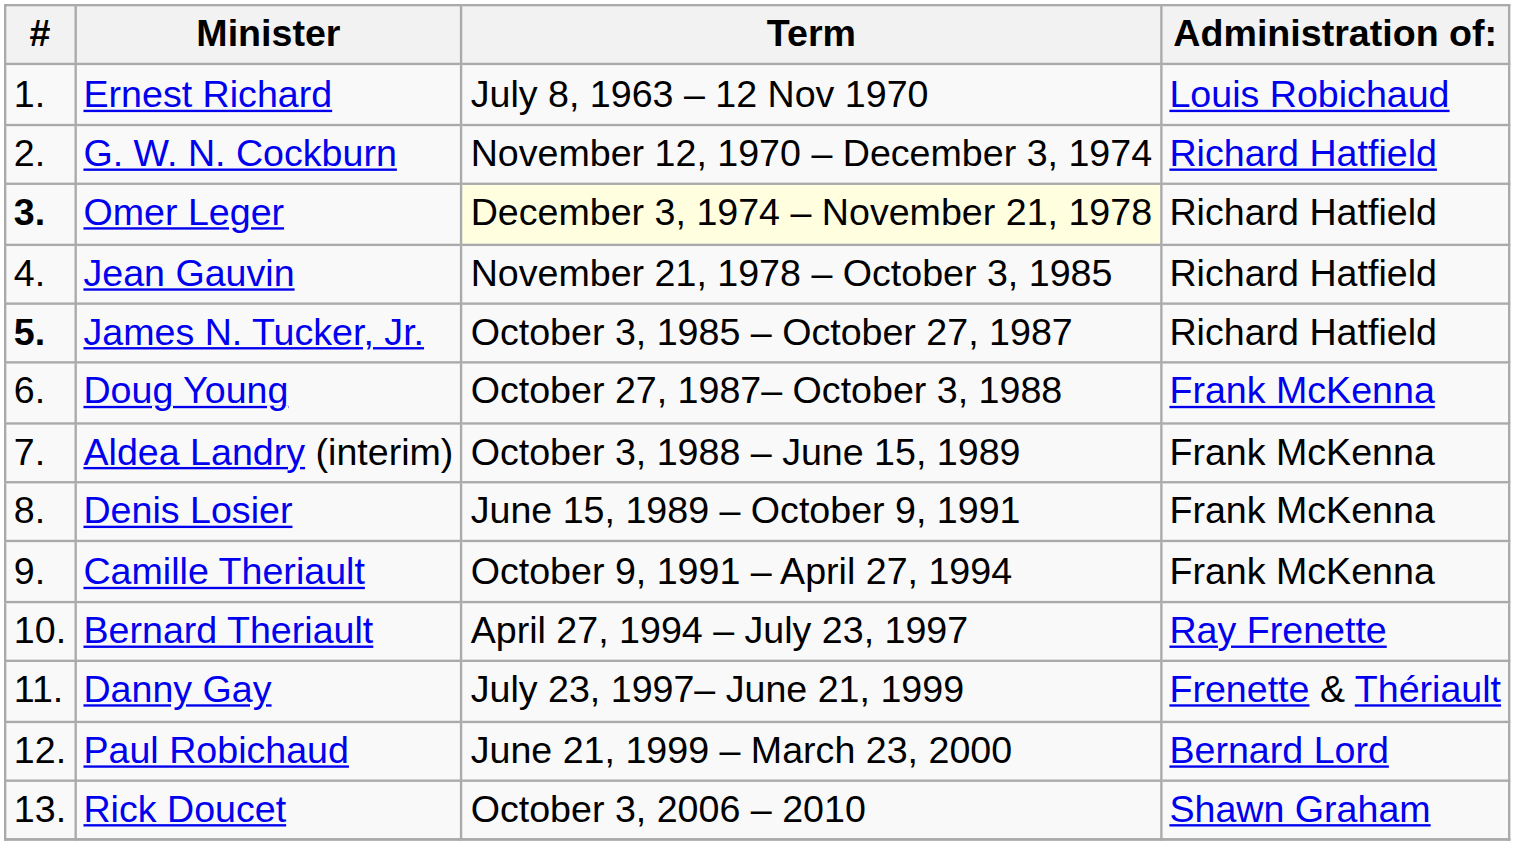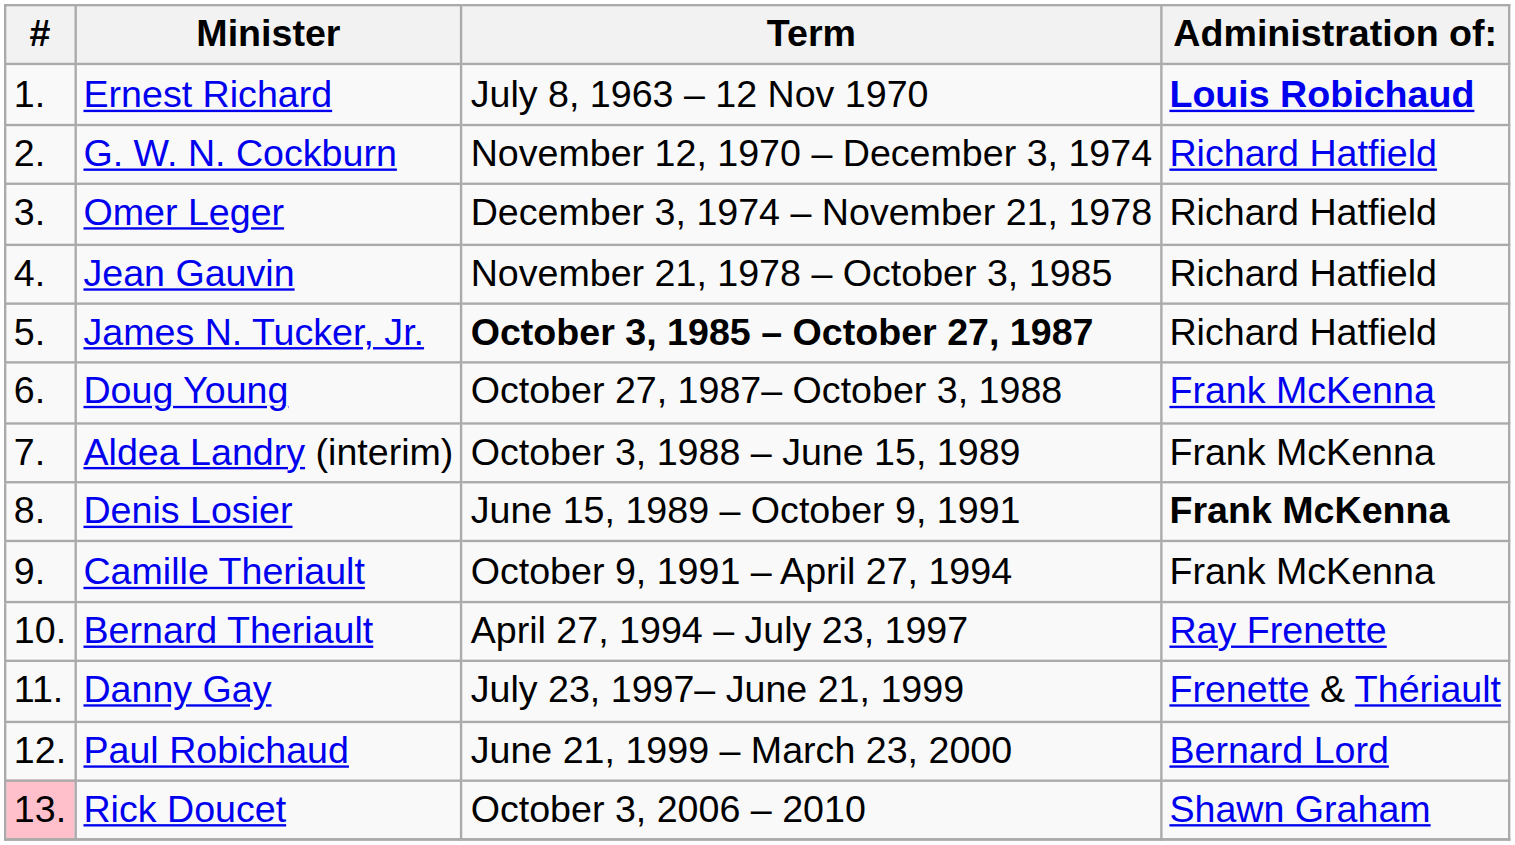(1309, 93) normal -> (1322, 93) bold
(30, 213) bold -> (30, 213) normal
(811, 213) lightyellow background -> (811, 213) no background
(30, 332) bold -> (30, 332) normal
(772, 332) normal -> (782, 332) bold
(1302, 511) normal -> (1309, 511) bold
(40, 809) no background -> (40, 809) pink background
